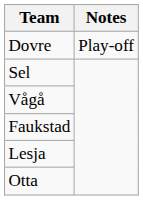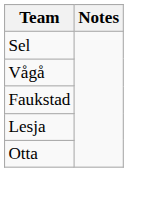- row: (30, 45)
